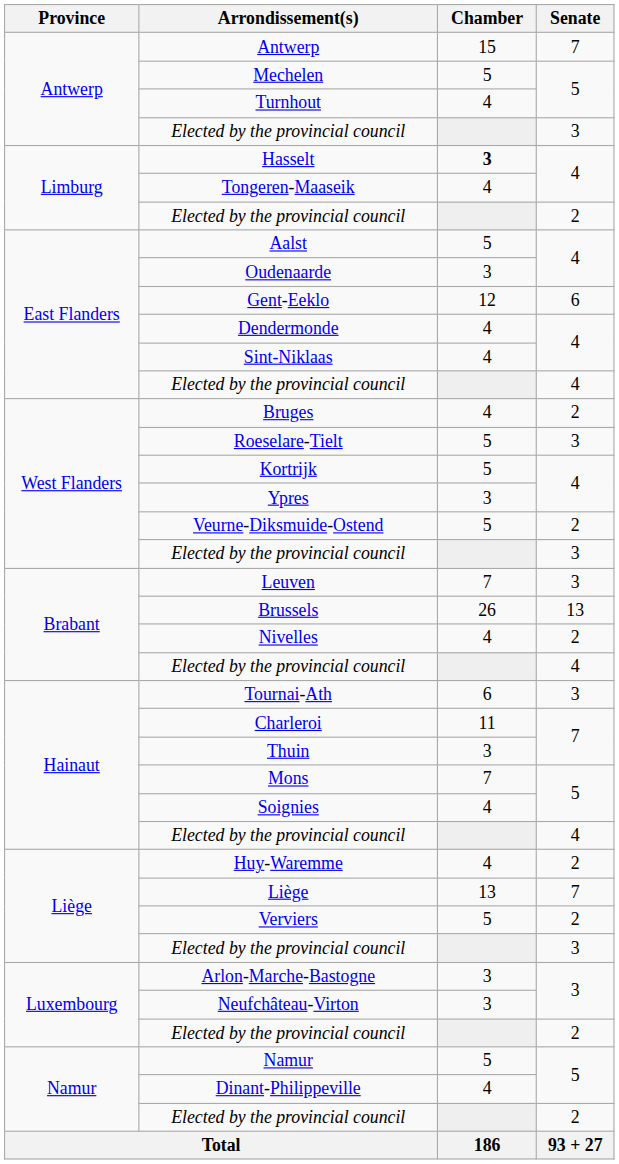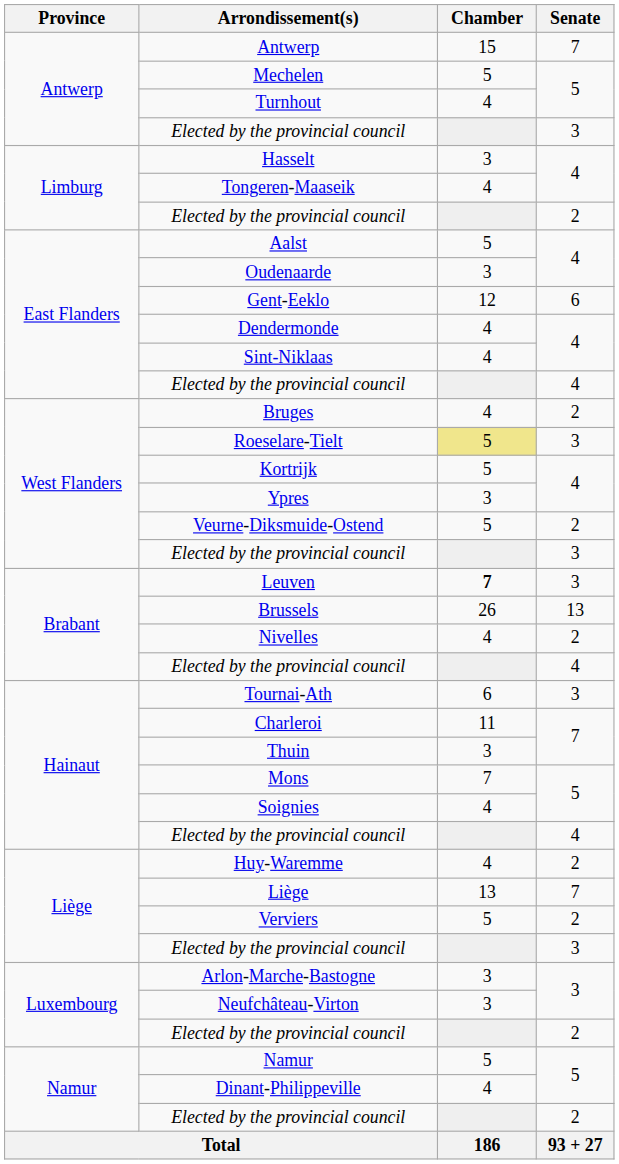(487, 159) bold -> (487, 159) normal
(487, 441) no background -> (487, 441) khaki background
(487, 581) normal -> (487, 581) bold
